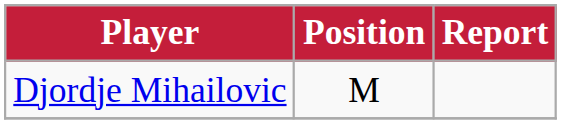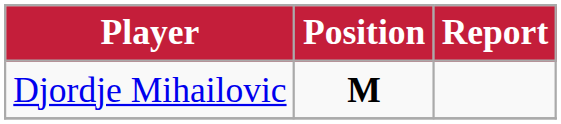(364, 88) normal -> (364, 88) bold
